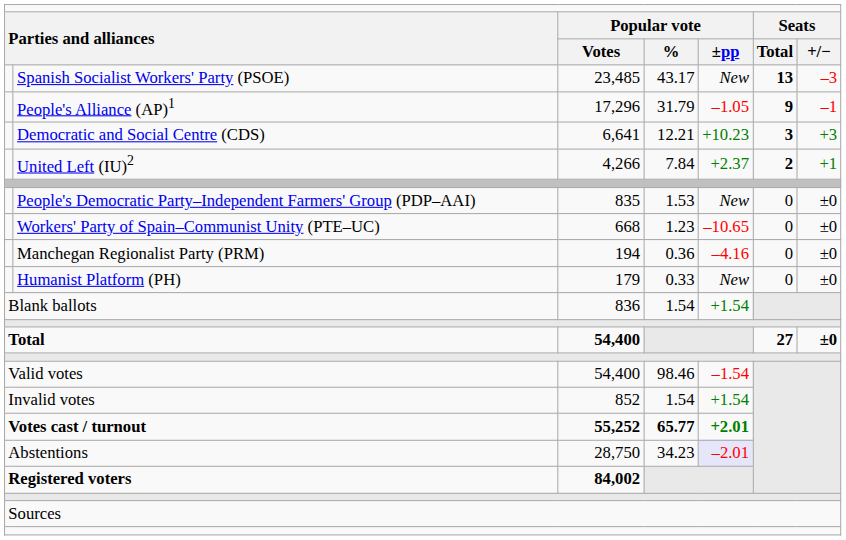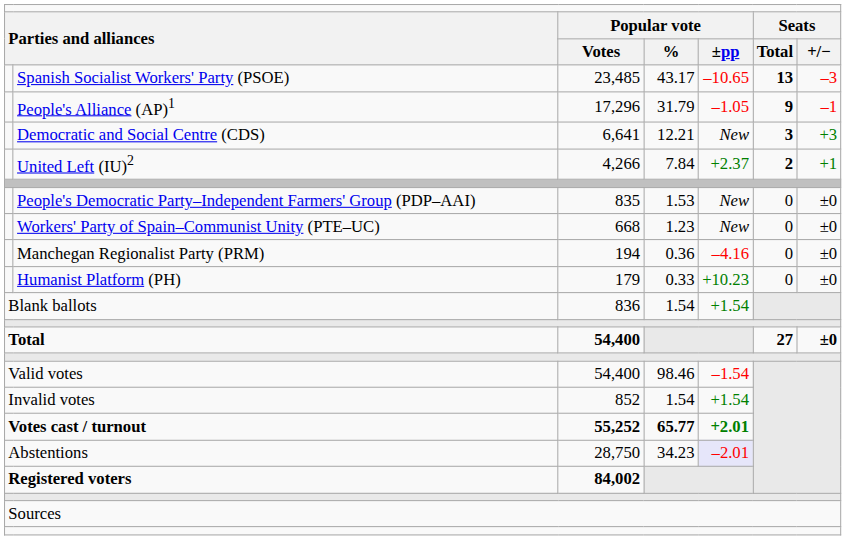(734, 78) New -> (726, 78) –10.65
(726, 135) +10.23 -> (734, 135) New
(726, 226) –10.65 -> (734, 226) New
(734, 279) New -> (726, 279) +10.23
